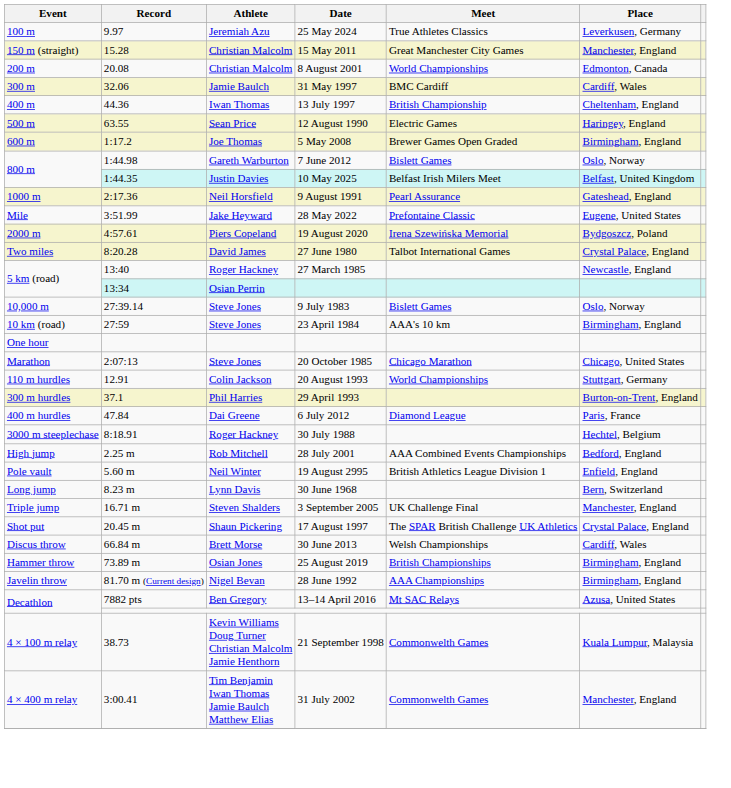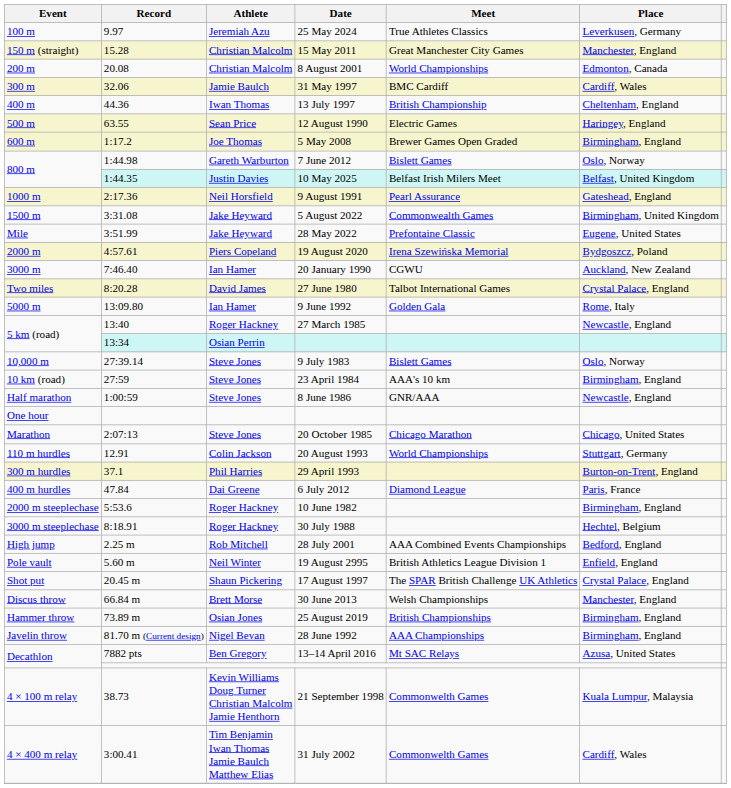+ row: (24, 215)
+ row: (24, 269)
+ row: (24, 306)
+ row: (39, 398)
+ row: (53, 507)
- row: (31, 489)
- row: (33, 507)
(614, 544) Cardiff, Wales -> (629, 599) Manchester, England
(629, 700) Manchester, England -> (614, 755) Cardiff, Wales
